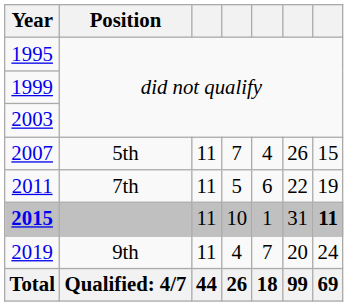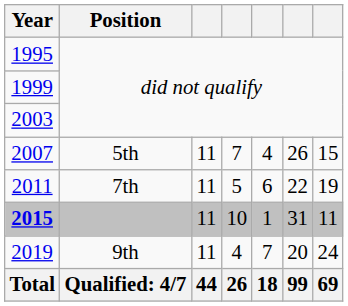(328, 218) bold -> (328, 218) normal
